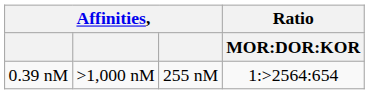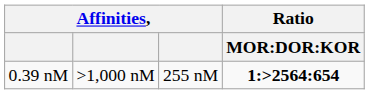(293, 74) normal -> (293, 74) bold
